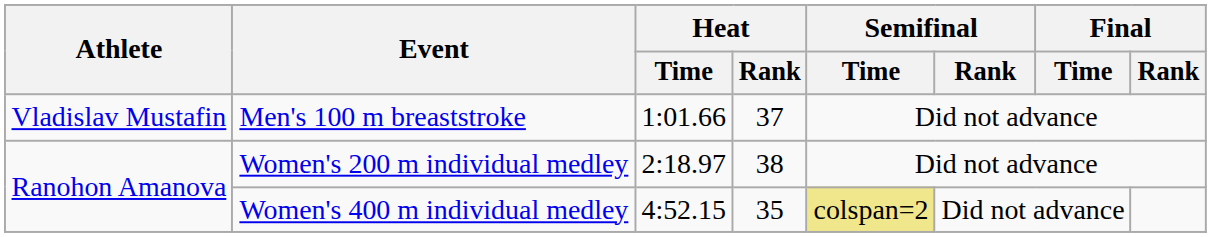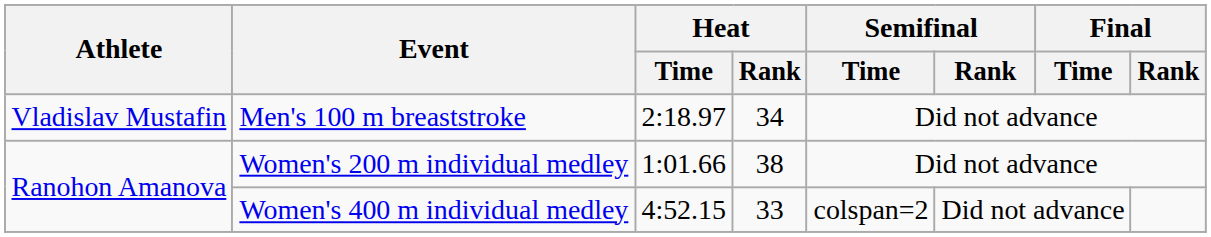(684, 117) 1:01.66 -> (684, 117) 2:18.97
(770, 117) 37 -> (770, 117) 34
(684, 163) 2:18.97 -> (684, 163) 1:01.66
(770, 209) 35 -> (770, 209) 33
(871, 209) khaki background -> (871, 209) no background
